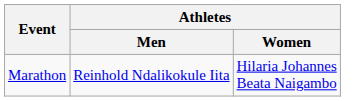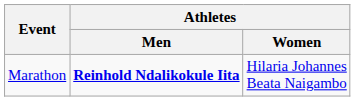(151, 75) normal -> (156, 75) bold
